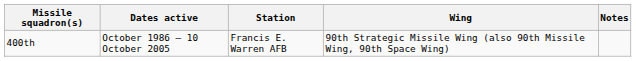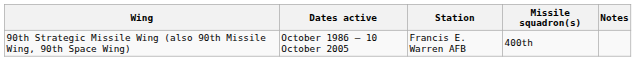columns swapped: (461, 17) <-> (52, 17)
